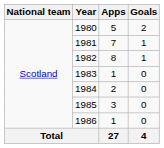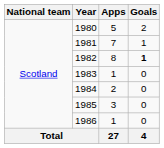(144, 58) normal -> (144, 58) bold
